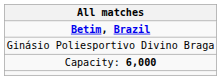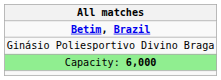(111, 62) no background -> (111, 62) lightgreen background
